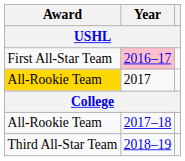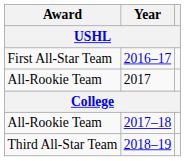(147, 58) pink background -> (147, 58) no background
(55, 79) gold background -> (55, 79) no background
